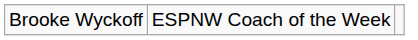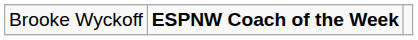(271, 19) normal -> (275, 19) bold
